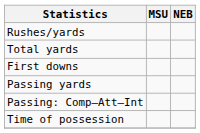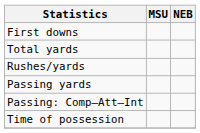rows swapped: (43, 67) <-> (46, 32)
